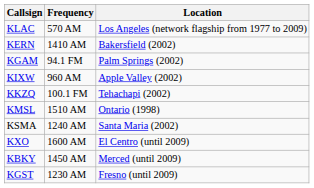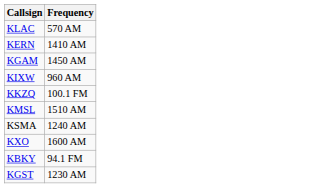- column: (203, 12)
(65, 61) 94.1 FM -> (67, 61) 1450 AM
(67, 158) 1450 AM -> (65, 158) 94.1 FM
